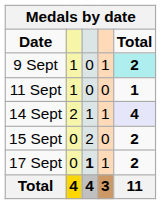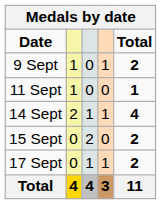(135, 65) paleturquoise background -> (135, 65) no background
(135, 114) lavender background -> (135, 114) no background
(89, 162) bold -> (89, 162) normal
